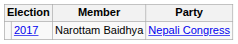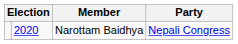(26, 30) 2017 -> (26, 30) 2020
